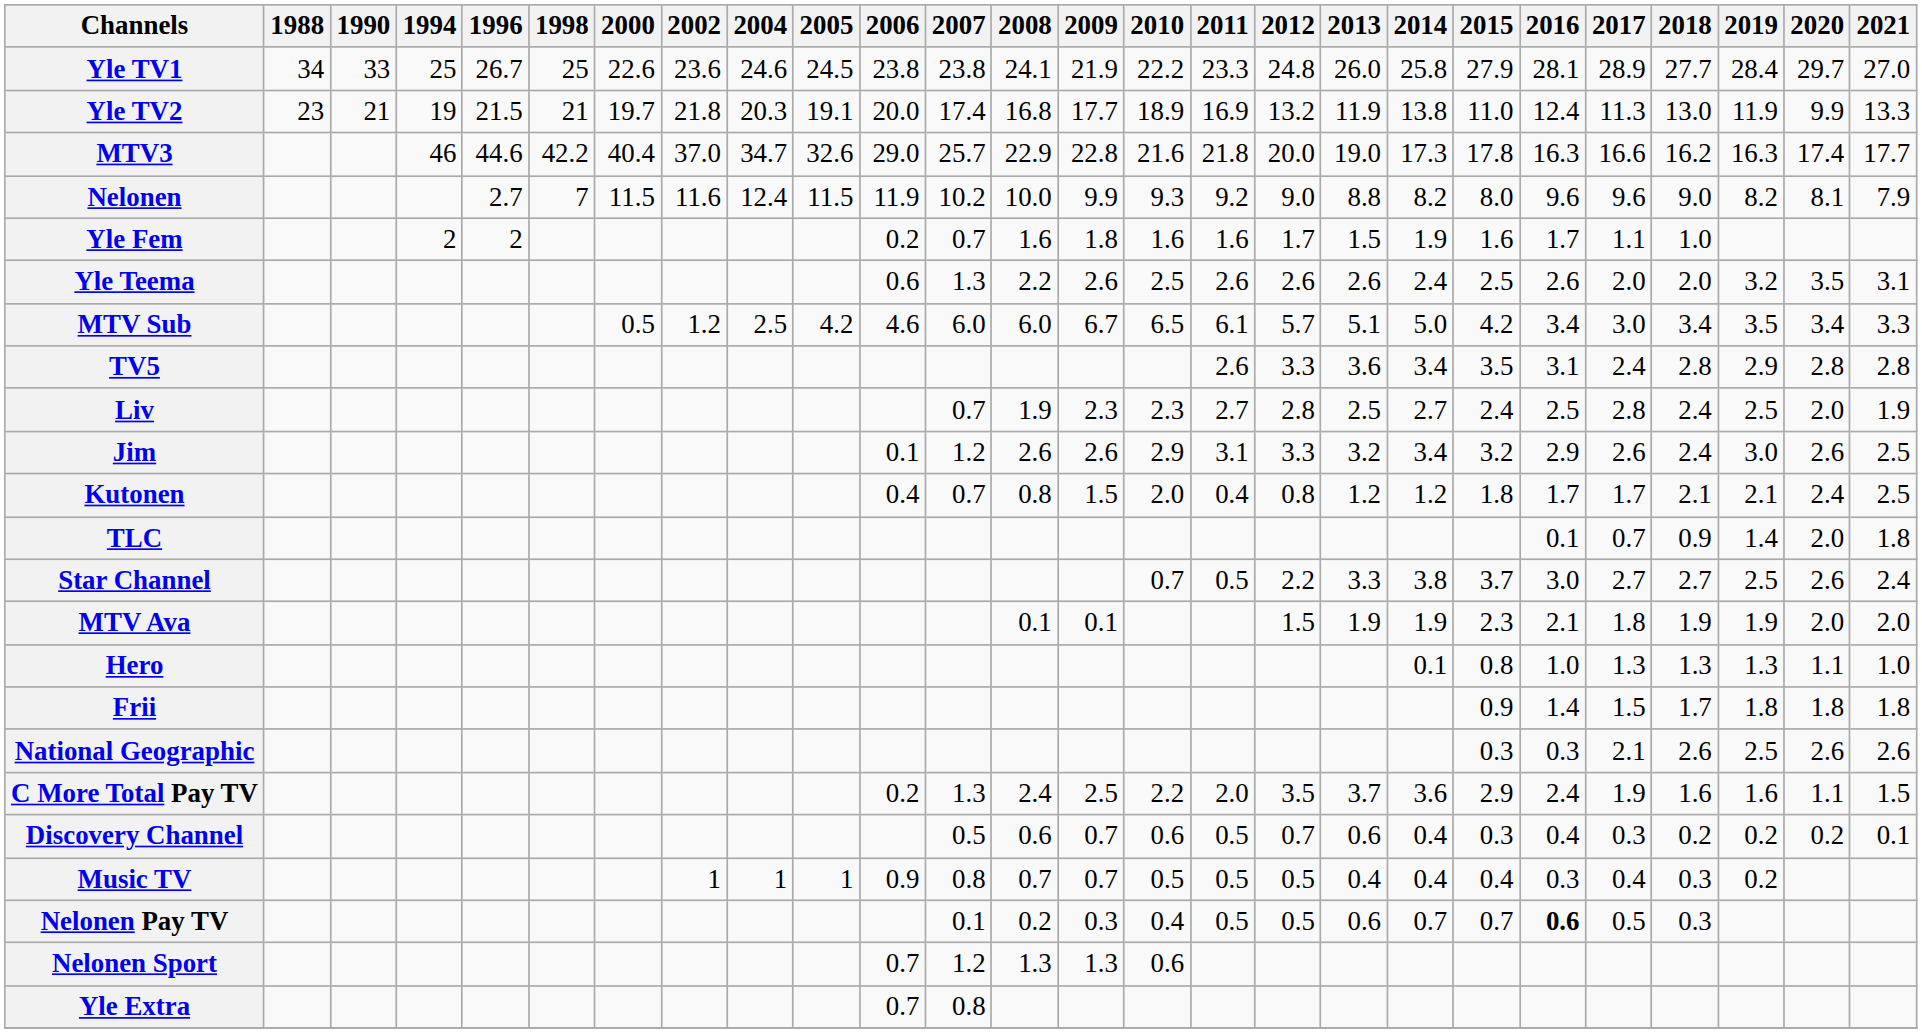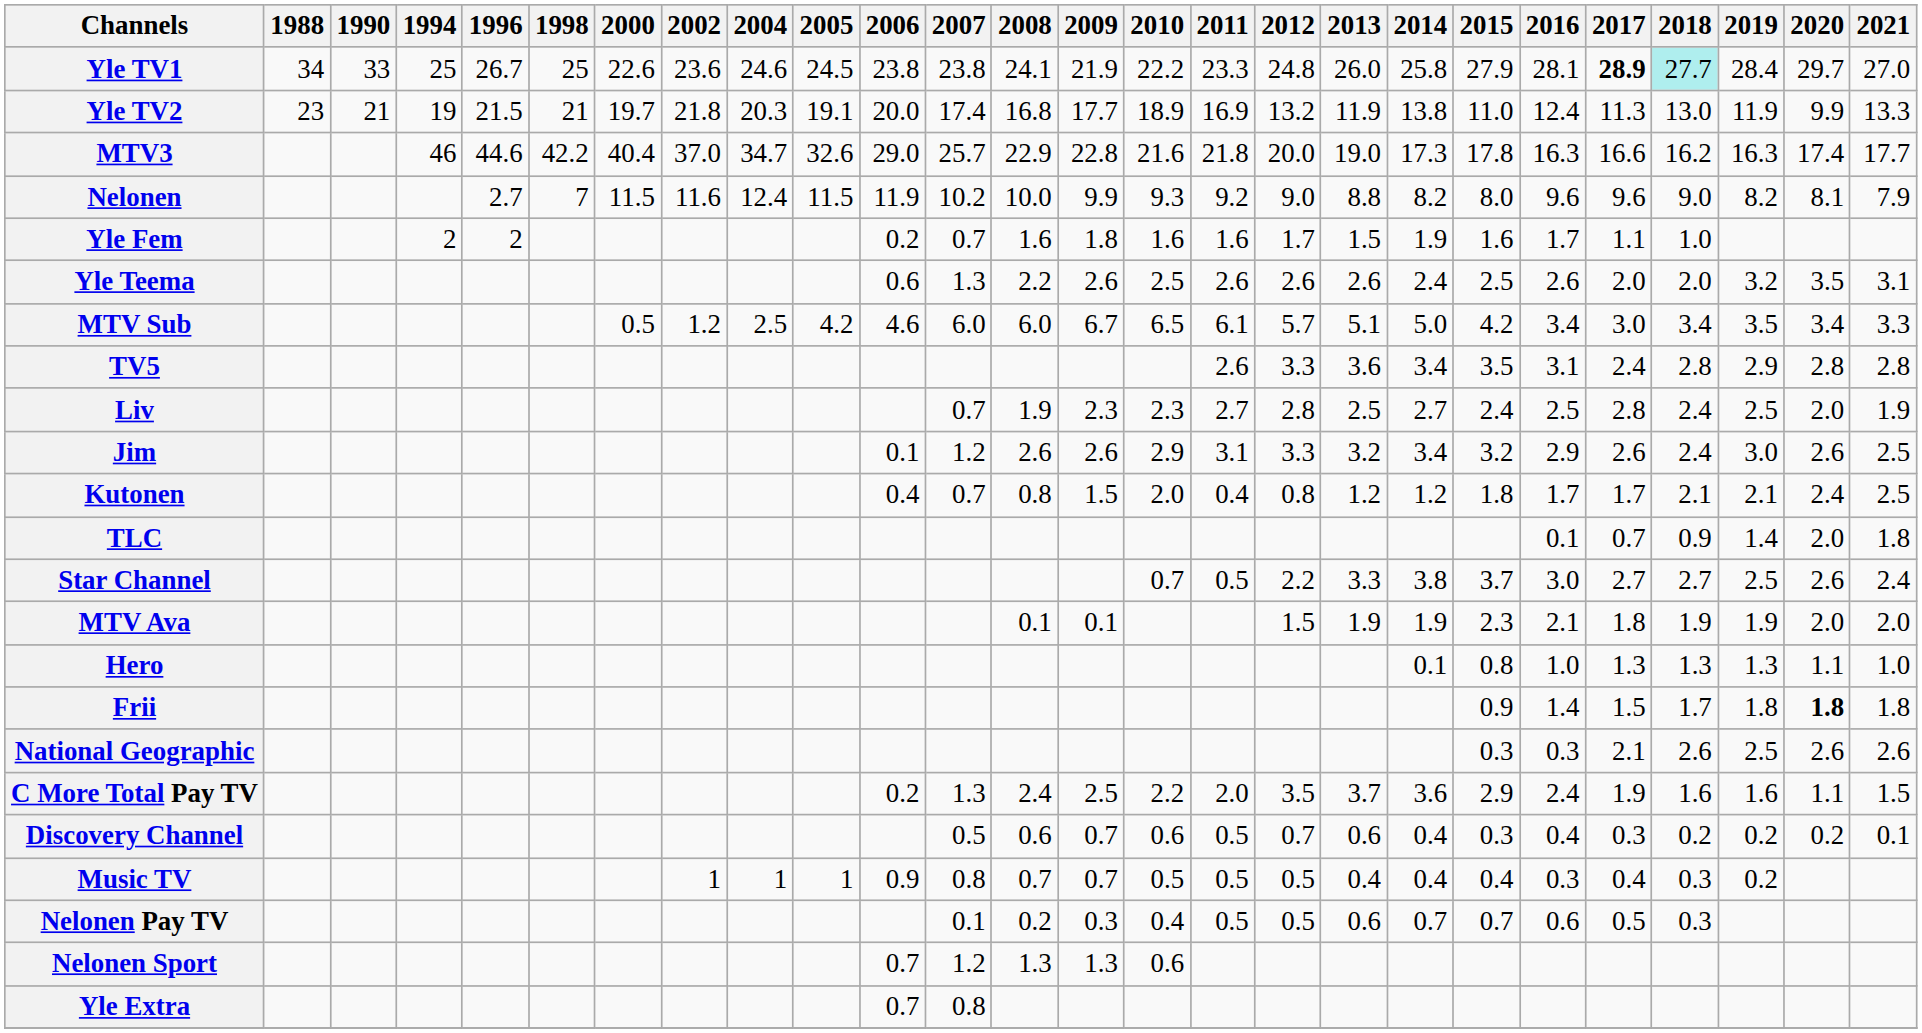(1622, 68) normal -> (1622, 68) bold
(1688, 68) no background -> (1688, 68) paleturquoise background
(1827, 707) normal -> (1827, 707) bold
(1563, 921) bold -> (1563, 921) normal
